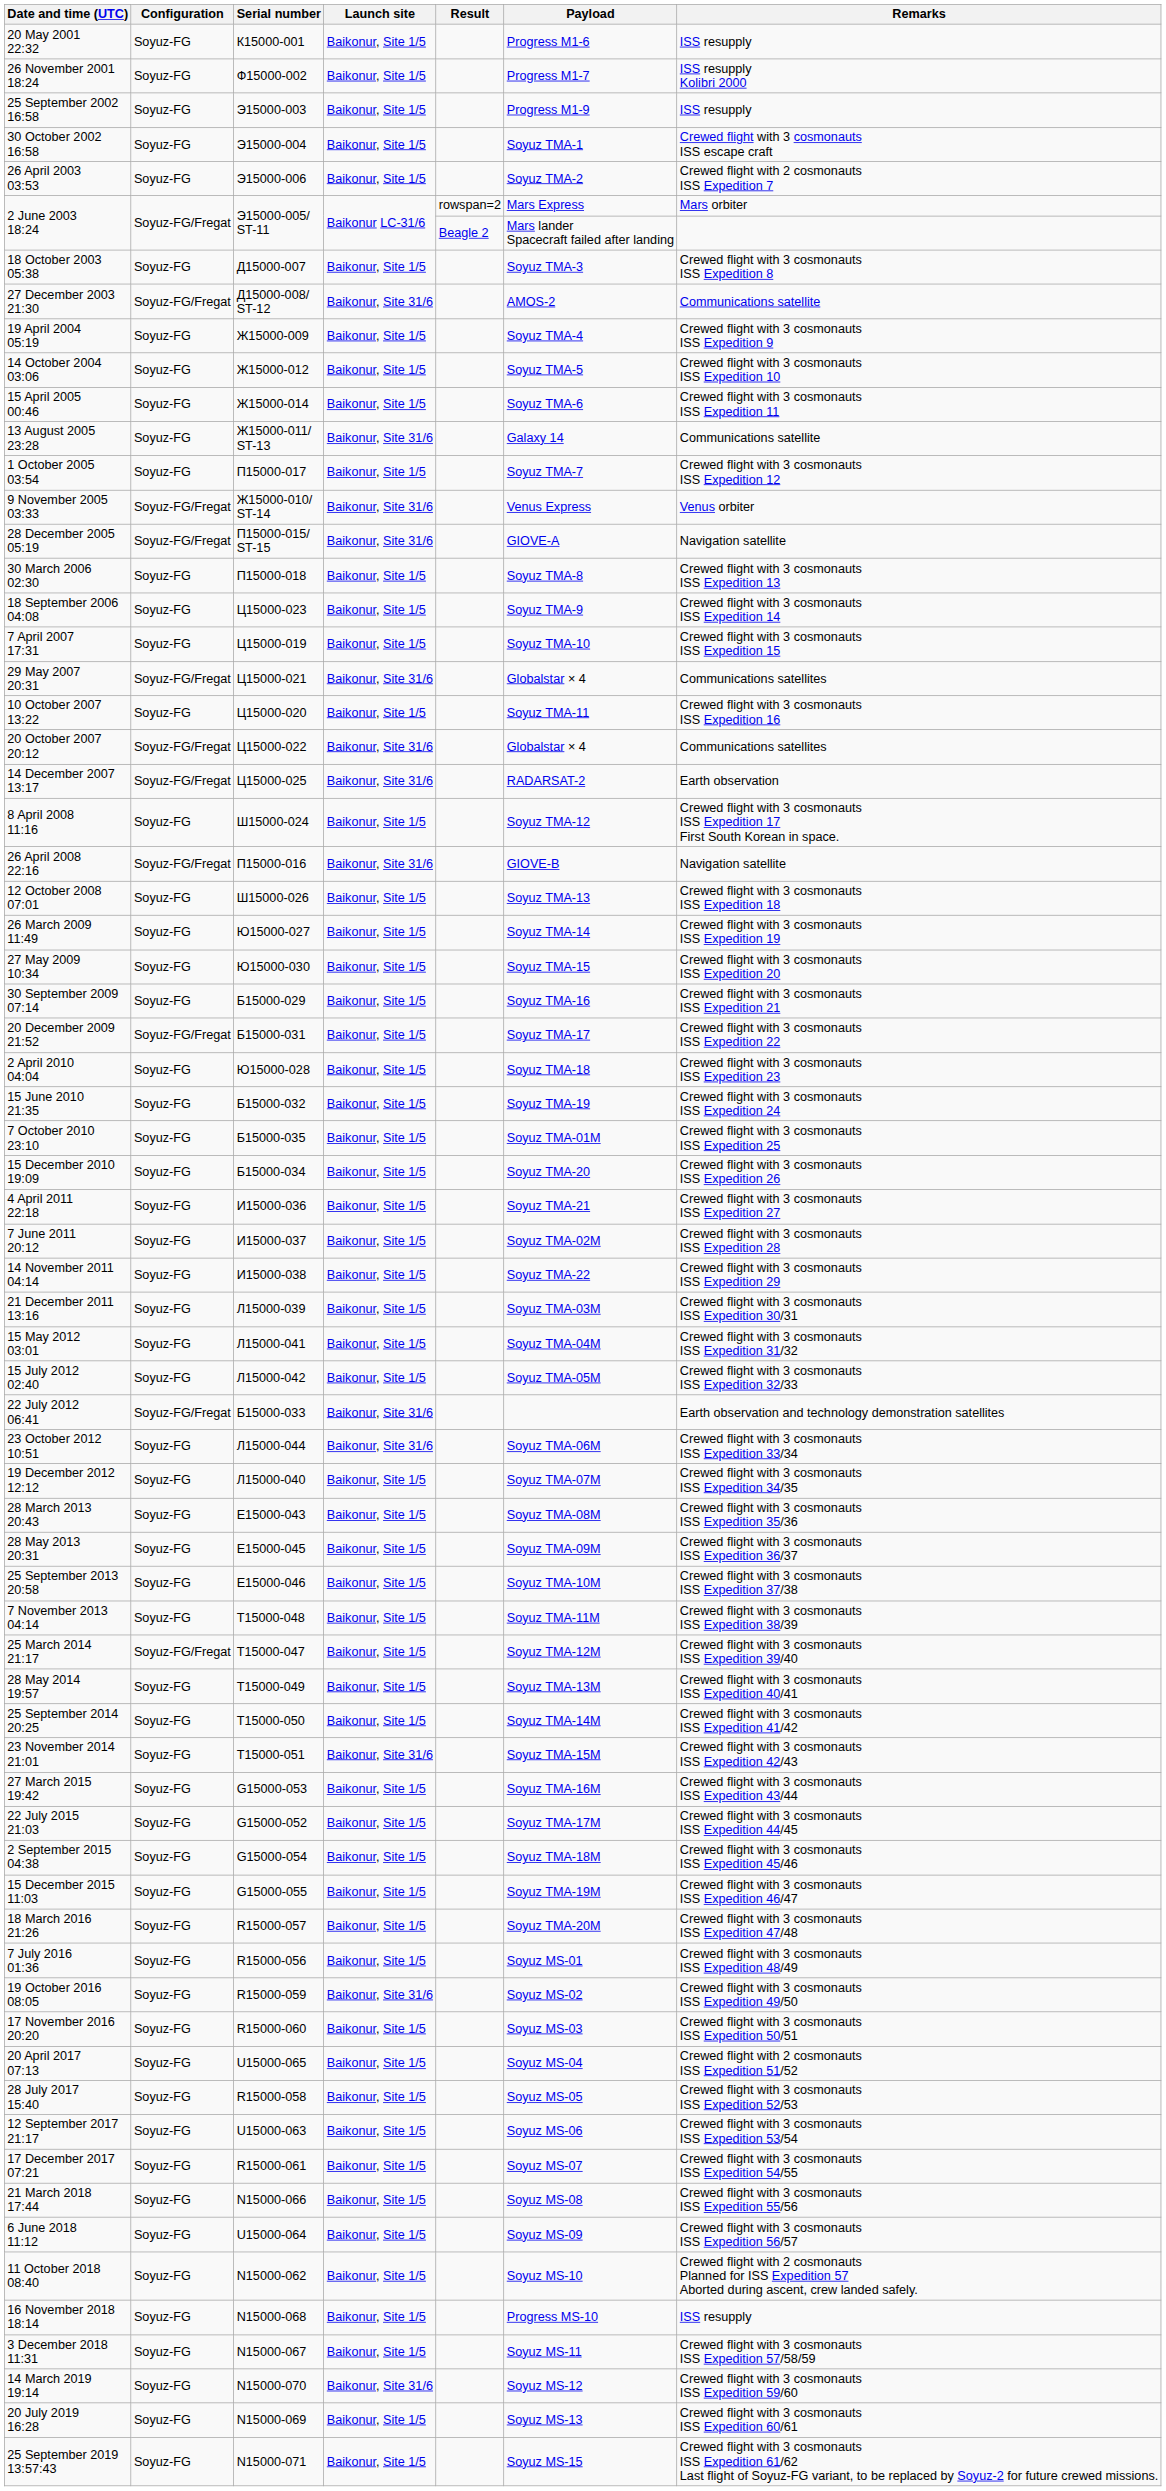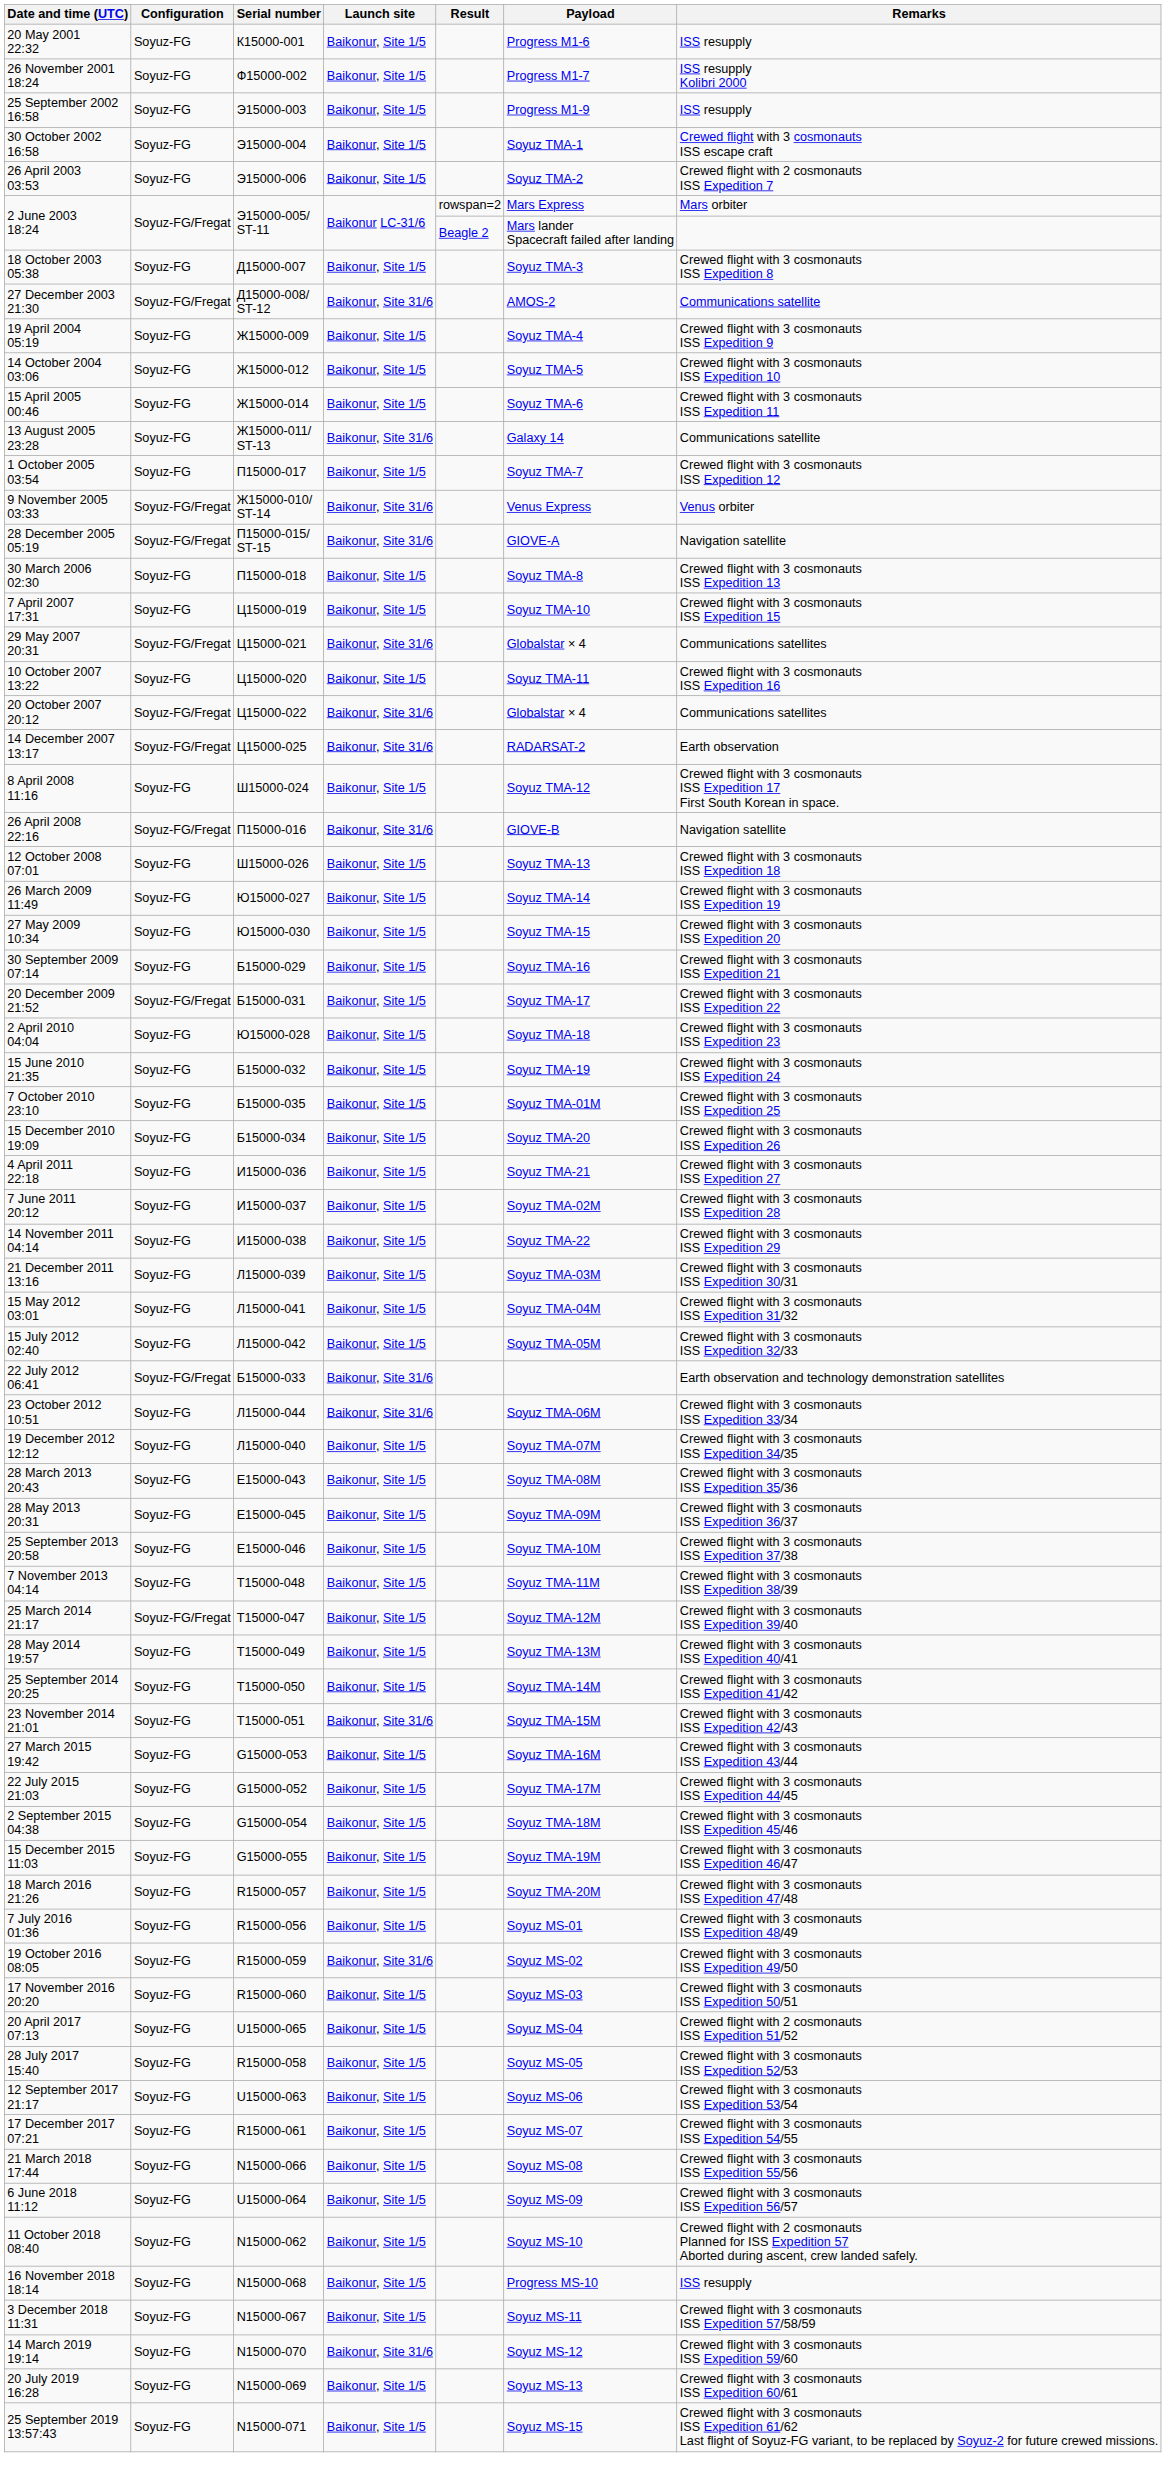- row: (63, 609)
